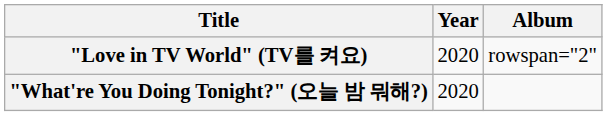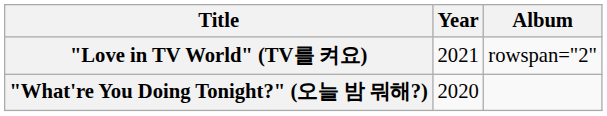(458, 55) 2020 -> (458, 55) 2021
